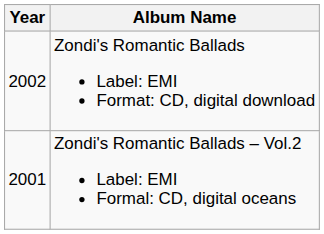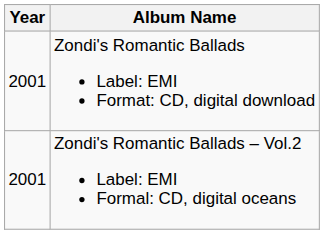(27, 80) 2002 -> (27, 80) 2001
